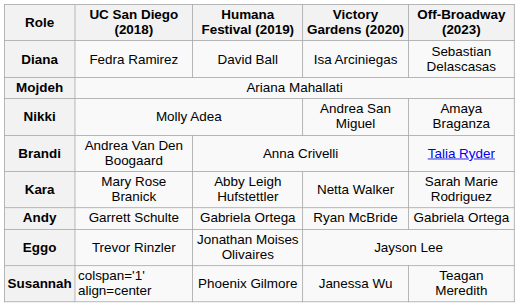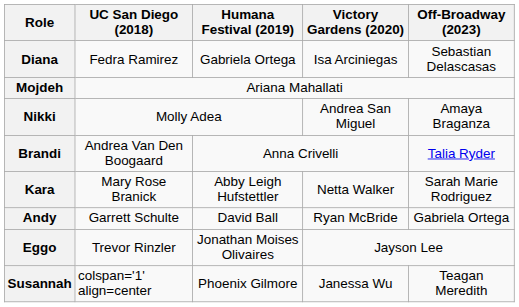(248, 59) David Ball -> (248, 59) Gabriela Ortega
(248, 218) Gabriela Ortega -> (248, 218) David Ball
